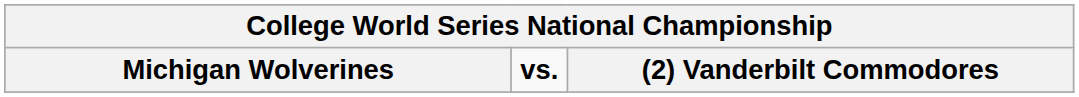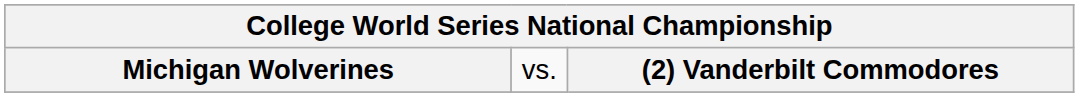(539, 69) bold -> (539, 69) normal
